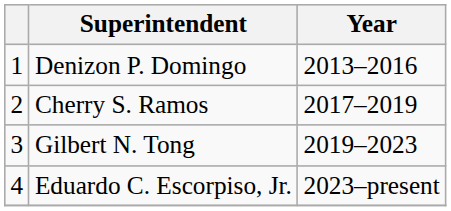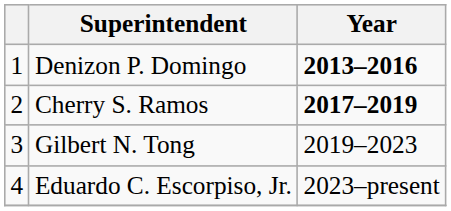(360, 64) normal -> (360, 64) bold
(360, 104) normal -> (360, 104) bold
